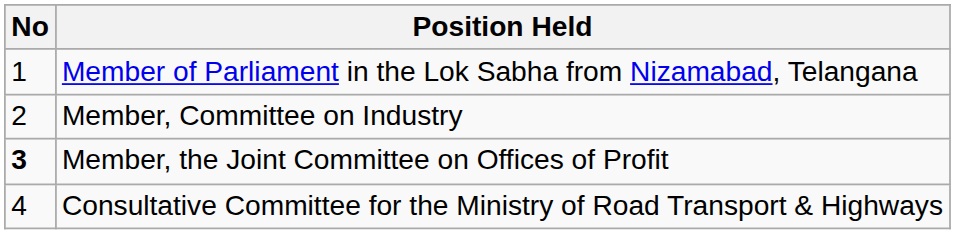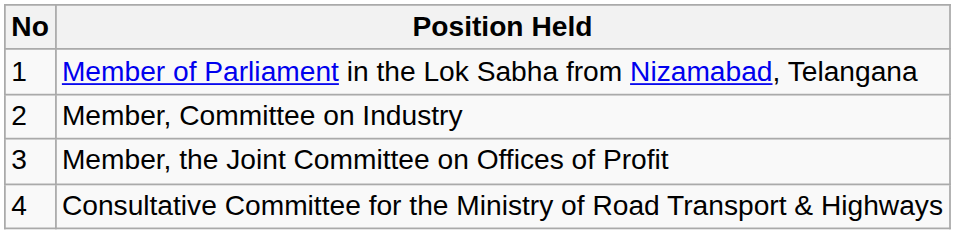(19, 160) bold -> (19, 160) normal
